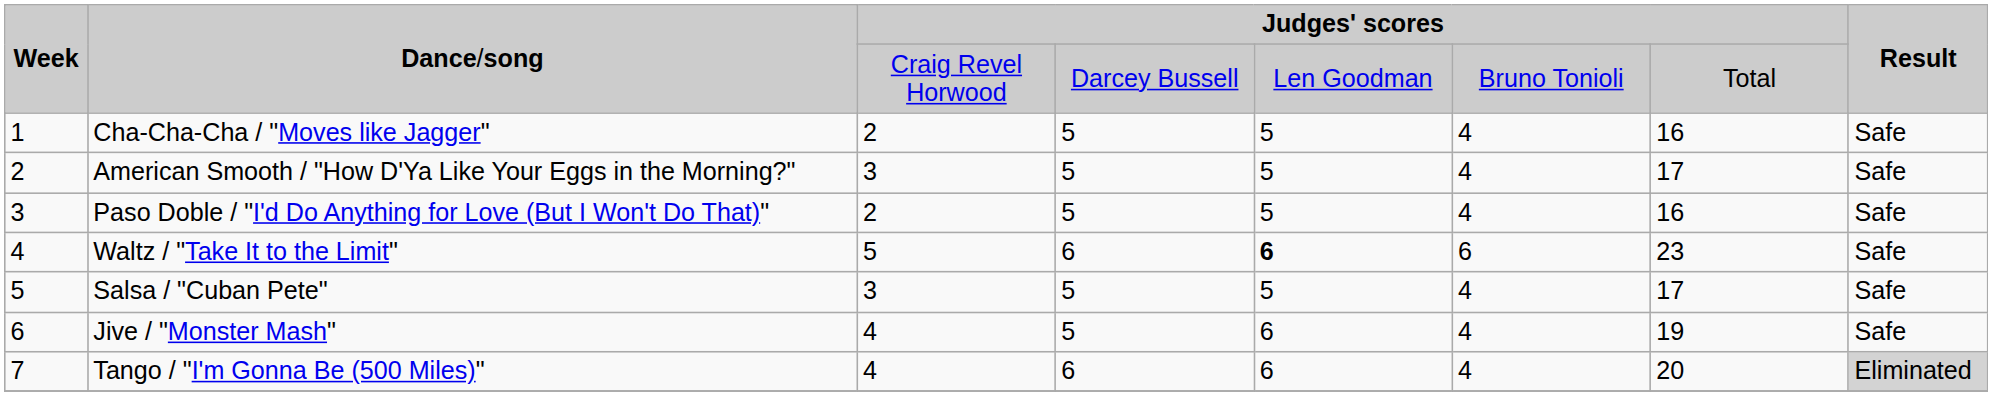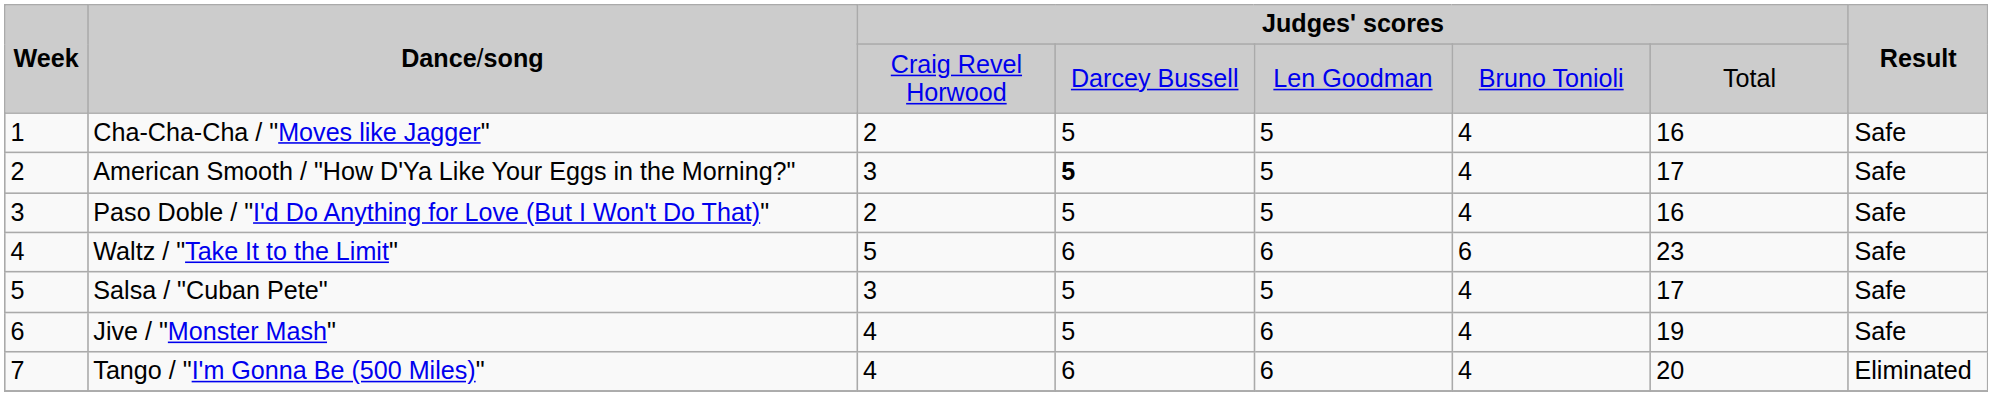(1068, 172) normal -> (1068, 172) bold
(1267, 251) bold -> (1267, 251) normal
(1913, 371) lightgrey background -> (1913, 371) no background
